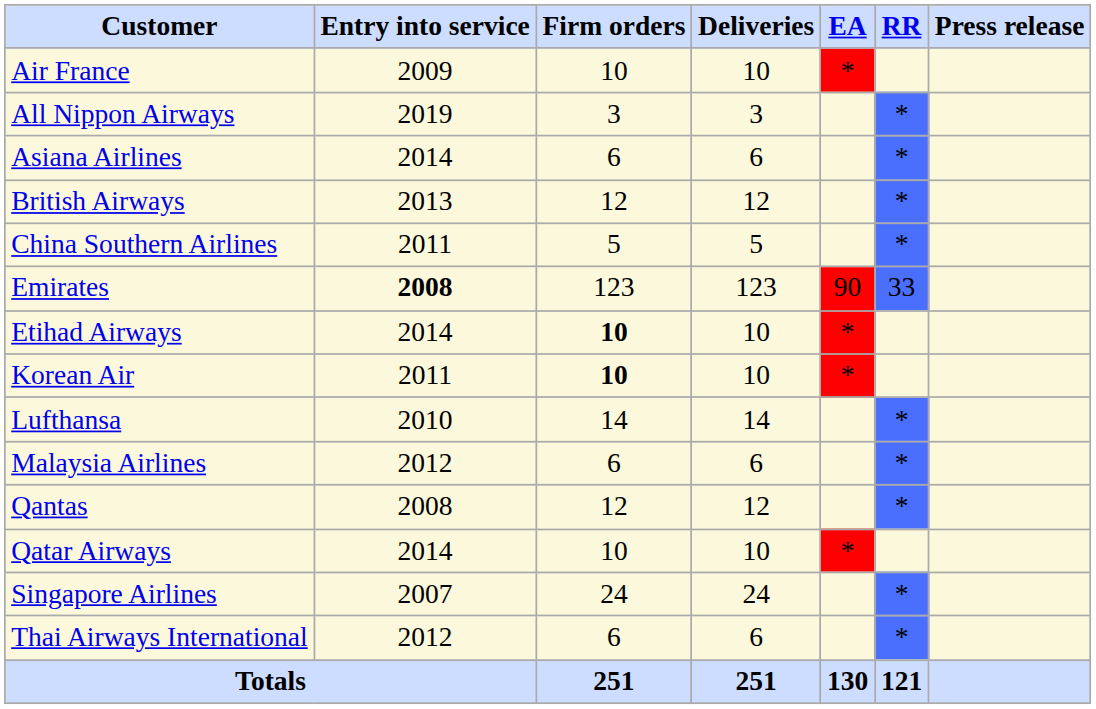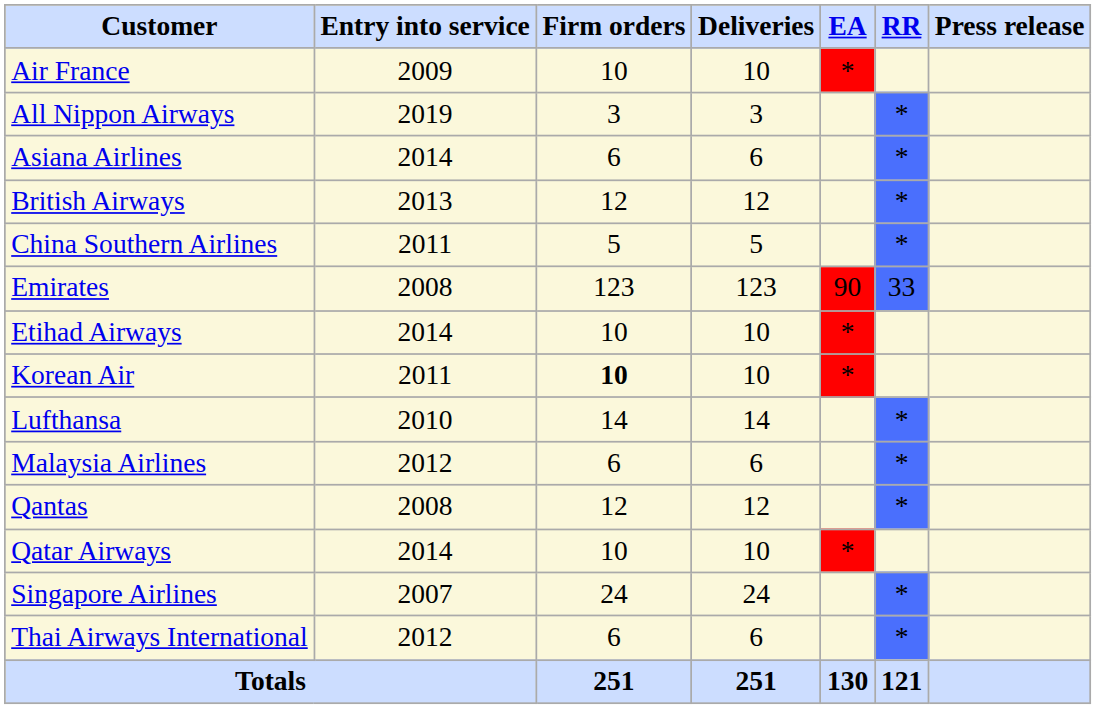(425, 288) bold -> (425, 288) normal
(614, 331) bold -> (614, 331) normal
